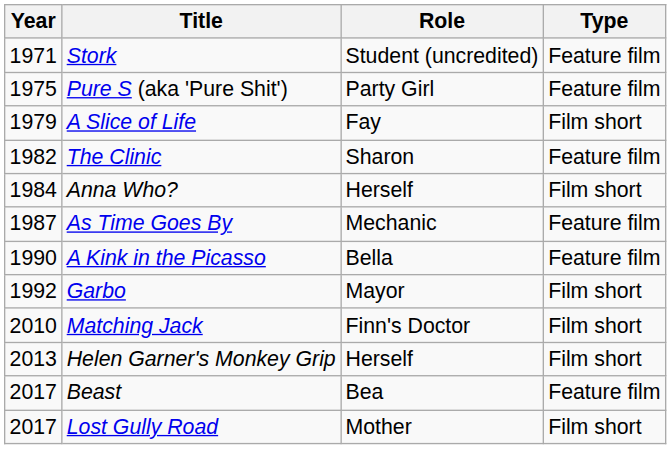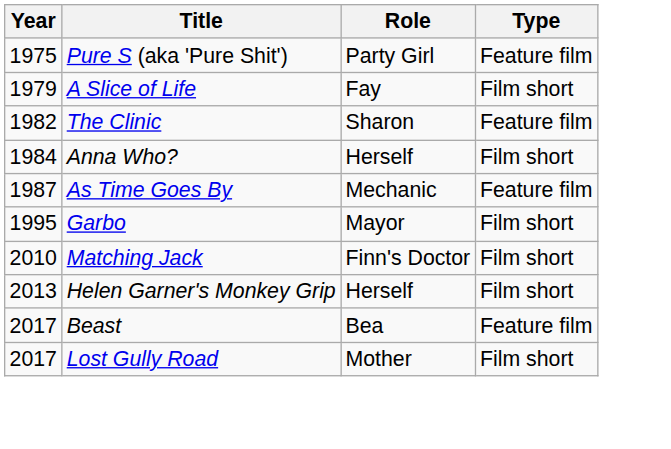- row: (92, 55)
- row: (166, 257)
(33, 291) 1992 -> (33, 223) 1995
